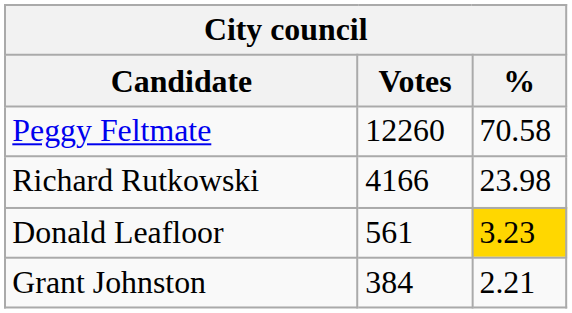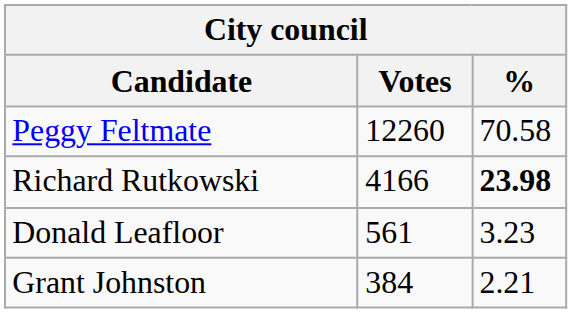(515, 181) normal -> (515, 181) bold
(507, 231) gold background -> (507, 231) no background
